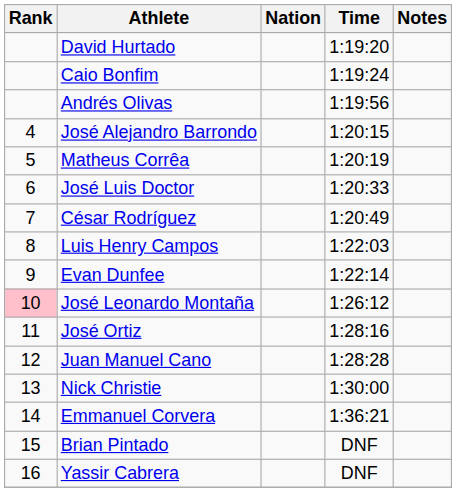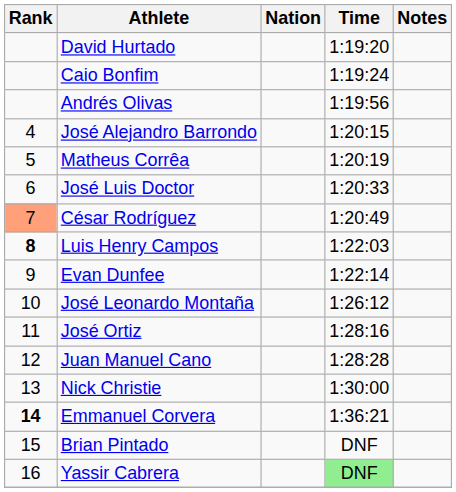(31, 217) no background -> (31, 217) lightsalmon background
(31, 246) normal -> (31, 246) bold
(31, 302) pink background -> (31, 302) no background
(31, 416) normal -> (31, 416) bold
(359, 473) no background -> (359, 473) lightgreen background
